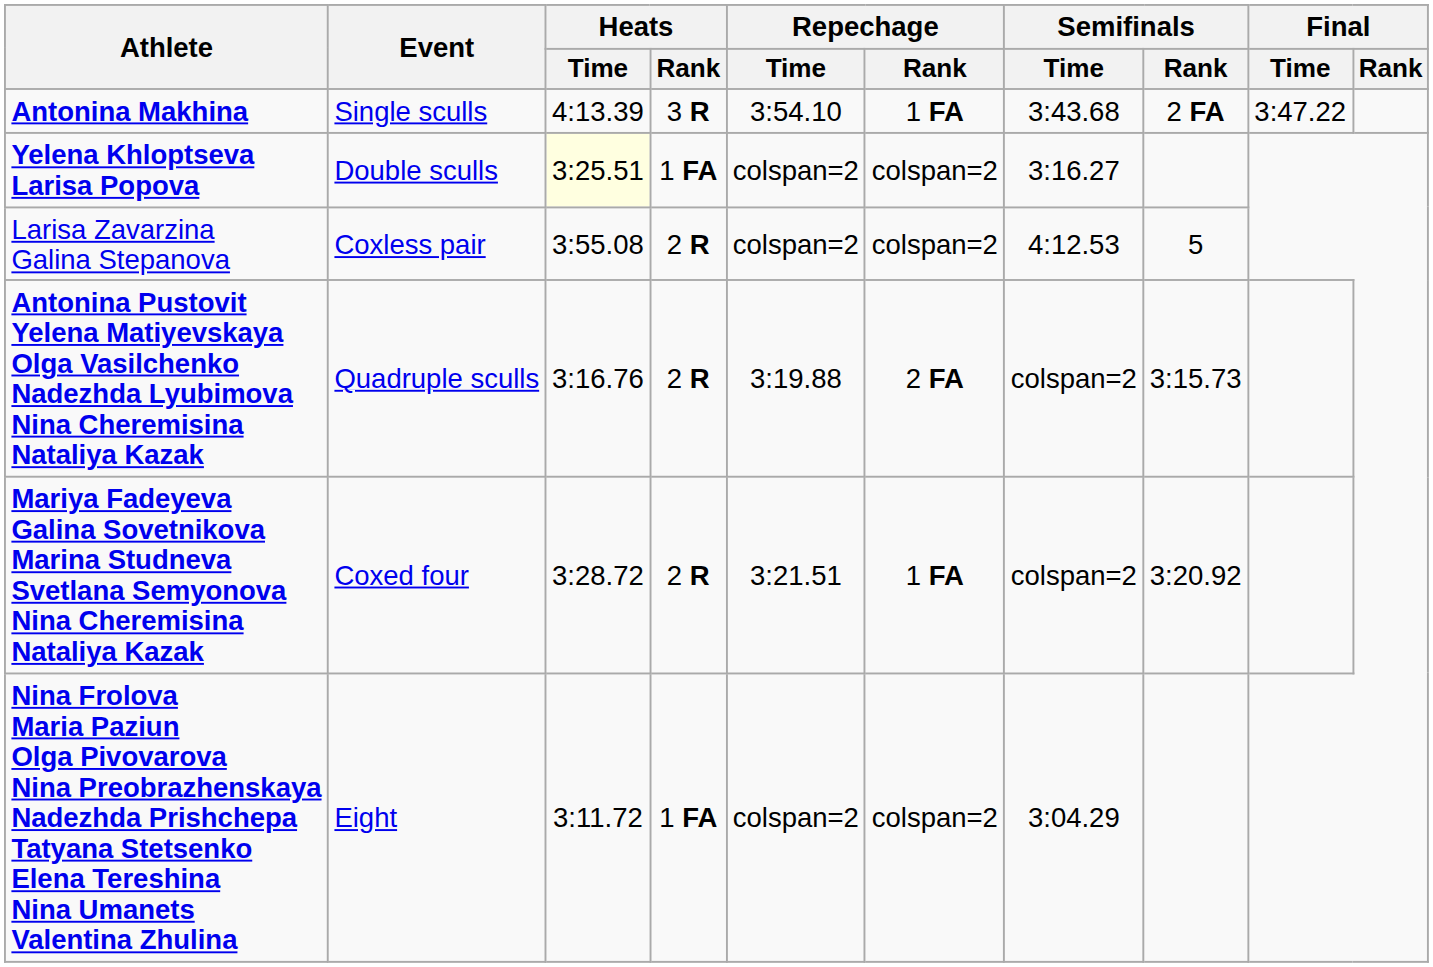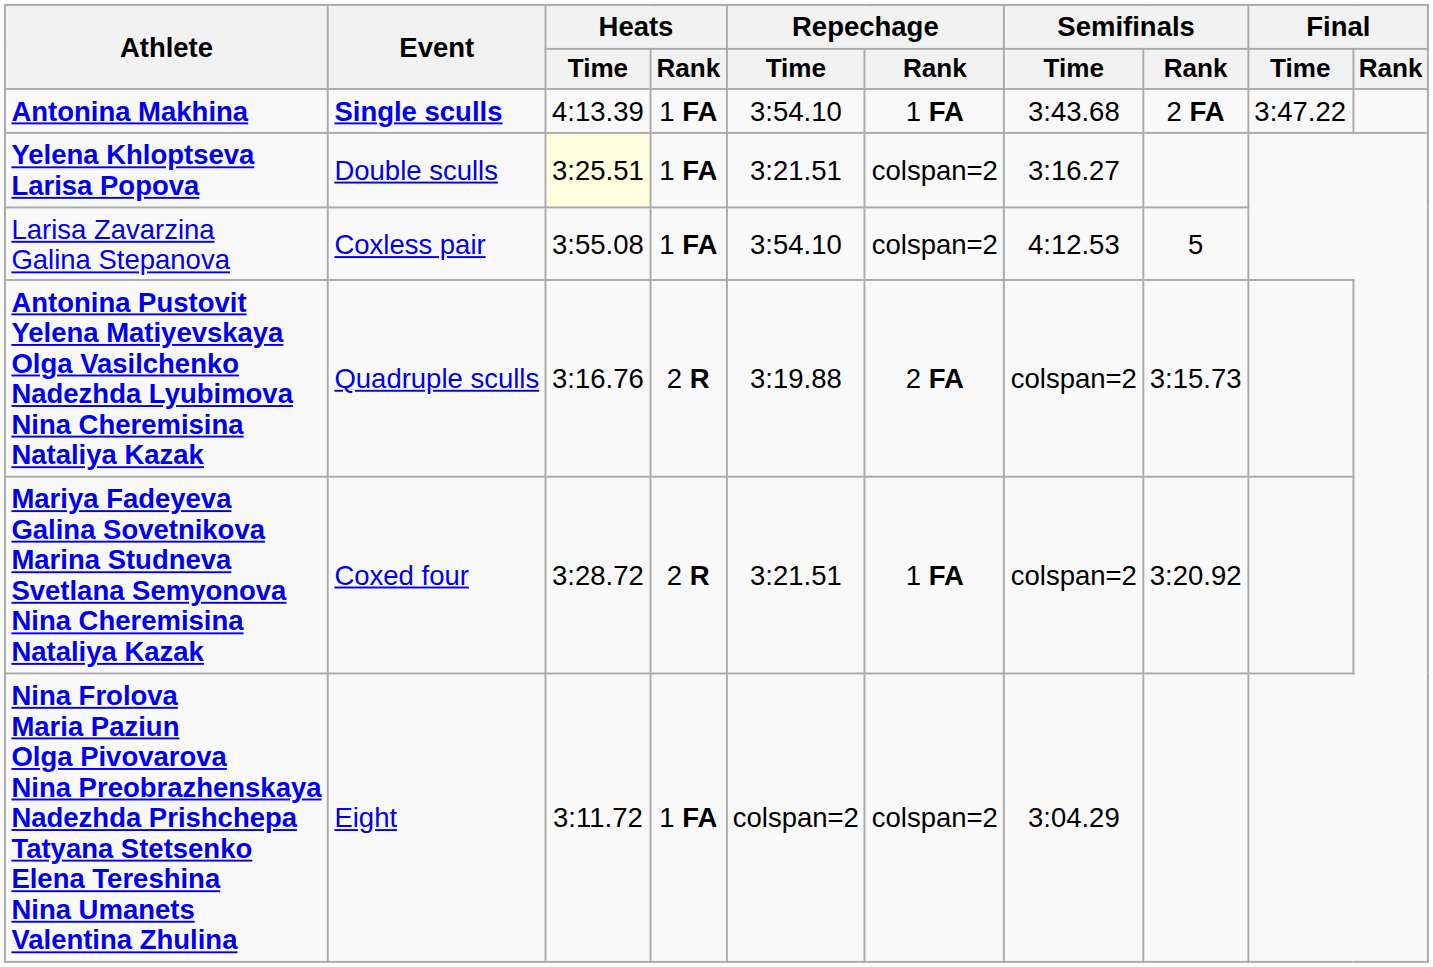(411, 112) normal -> (418, 112) bold
(688, 112) 3 R -> (688, 112) 1 FA
(796, 170) colspan=2 -> (796, 170) 3:21.51
(688, 244) 2 R -> (688, 244) 1 FA
(796, 244) colspan=2 -> (796, 244) 3:54.10
